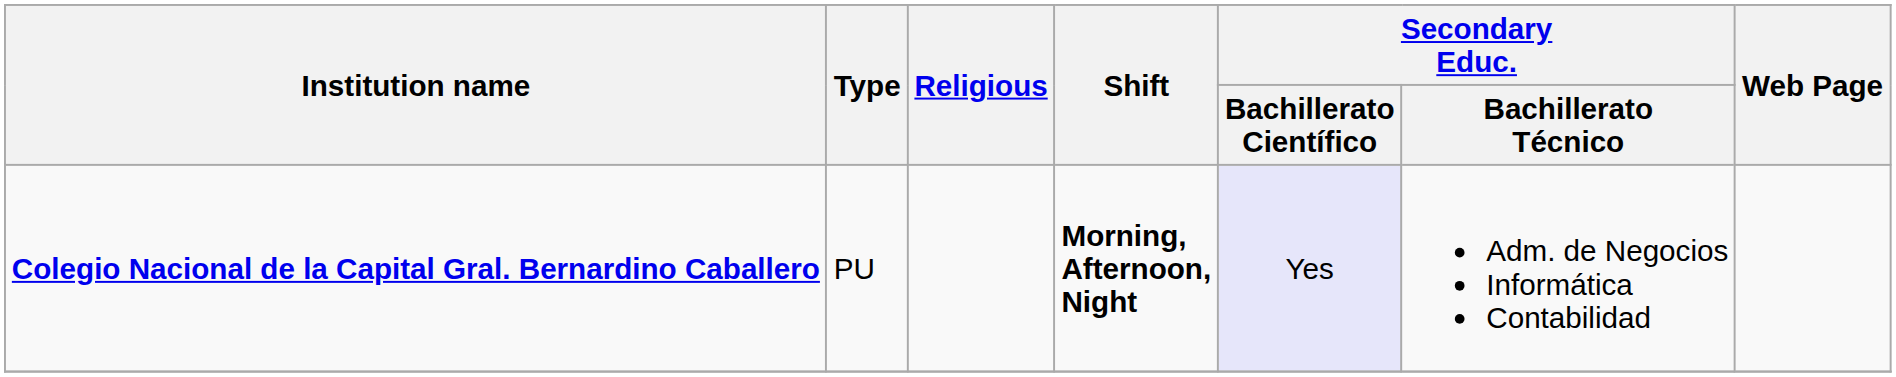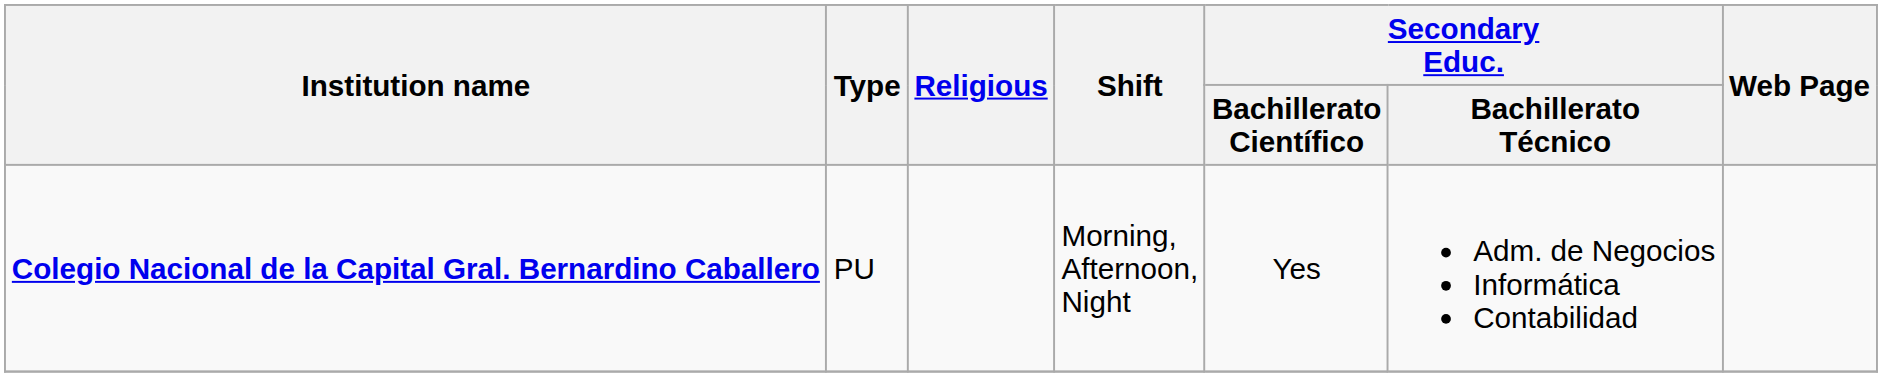(1136, 268) bold -> (1130, 268) normal
(1310, 268) lavender background -> (1297, 268) no background
